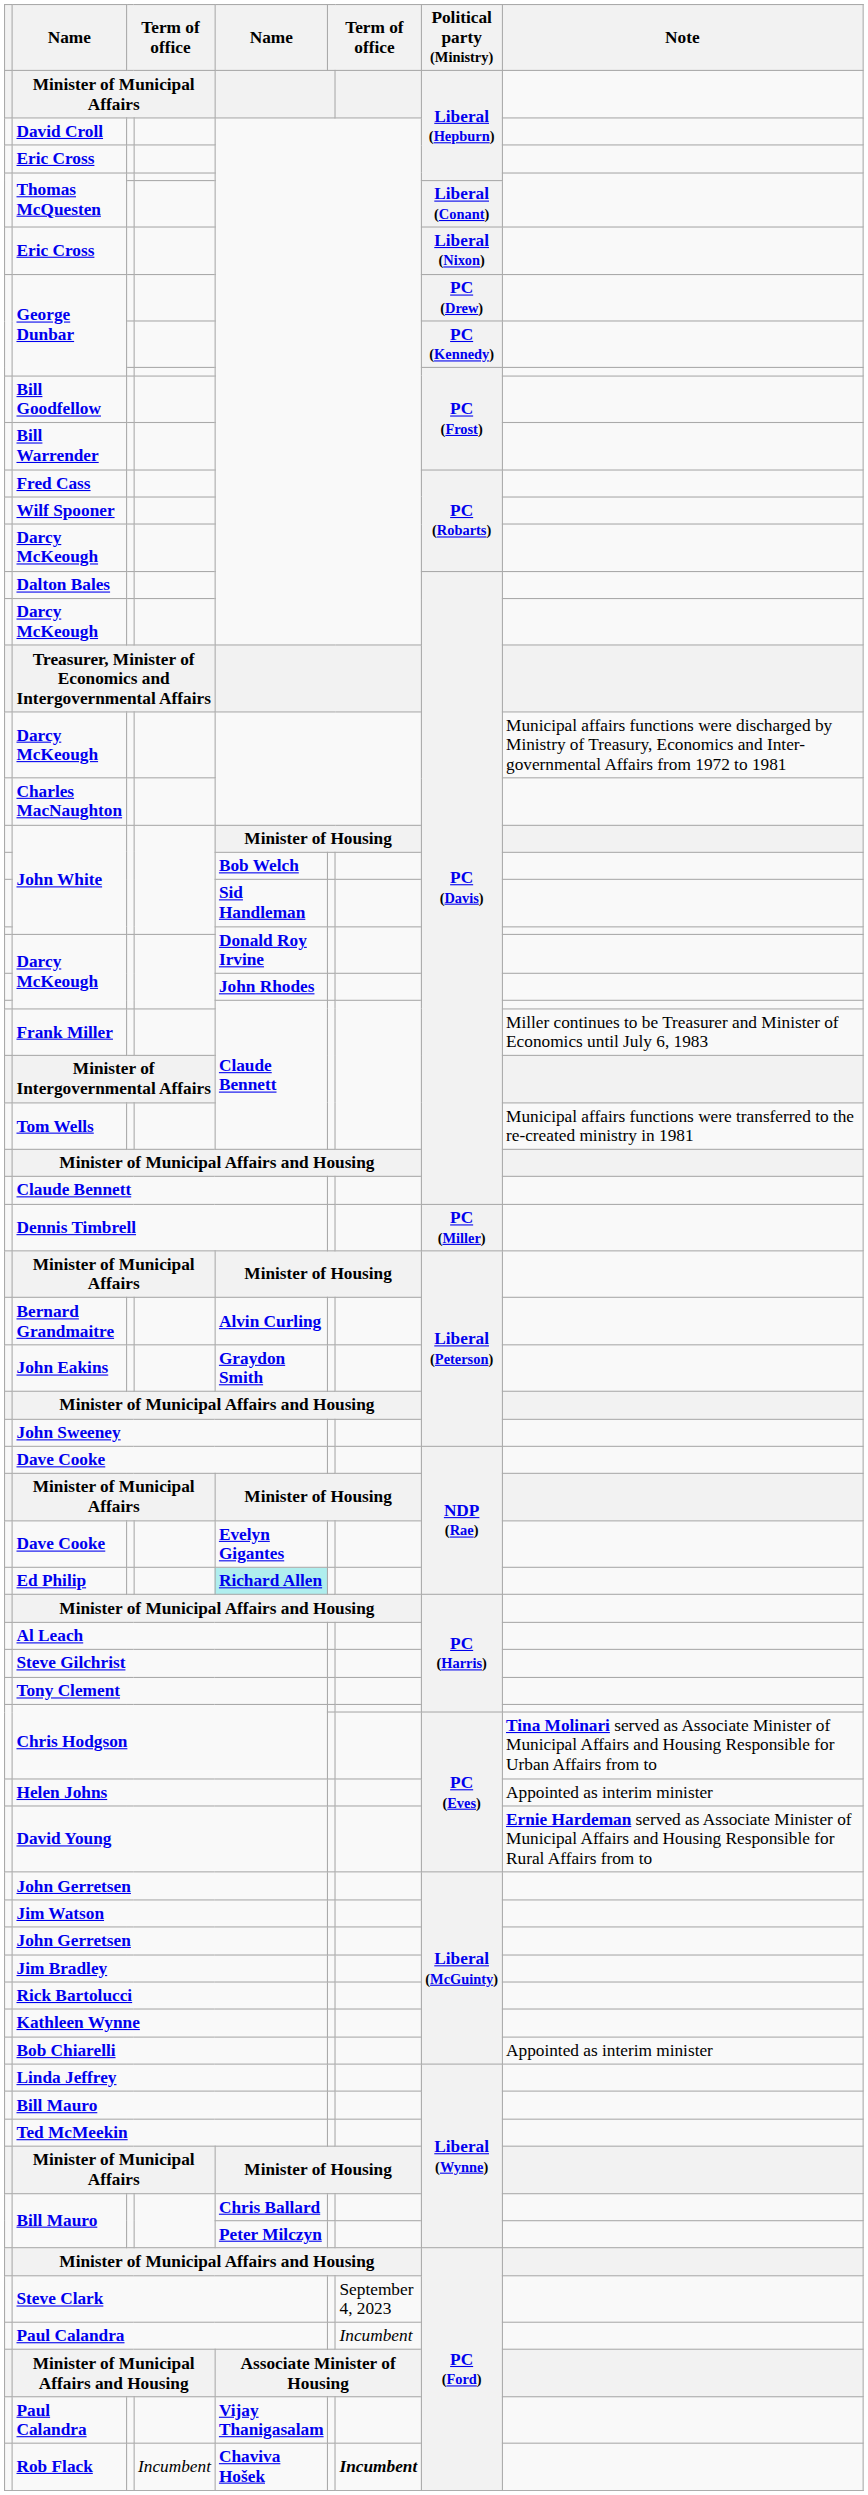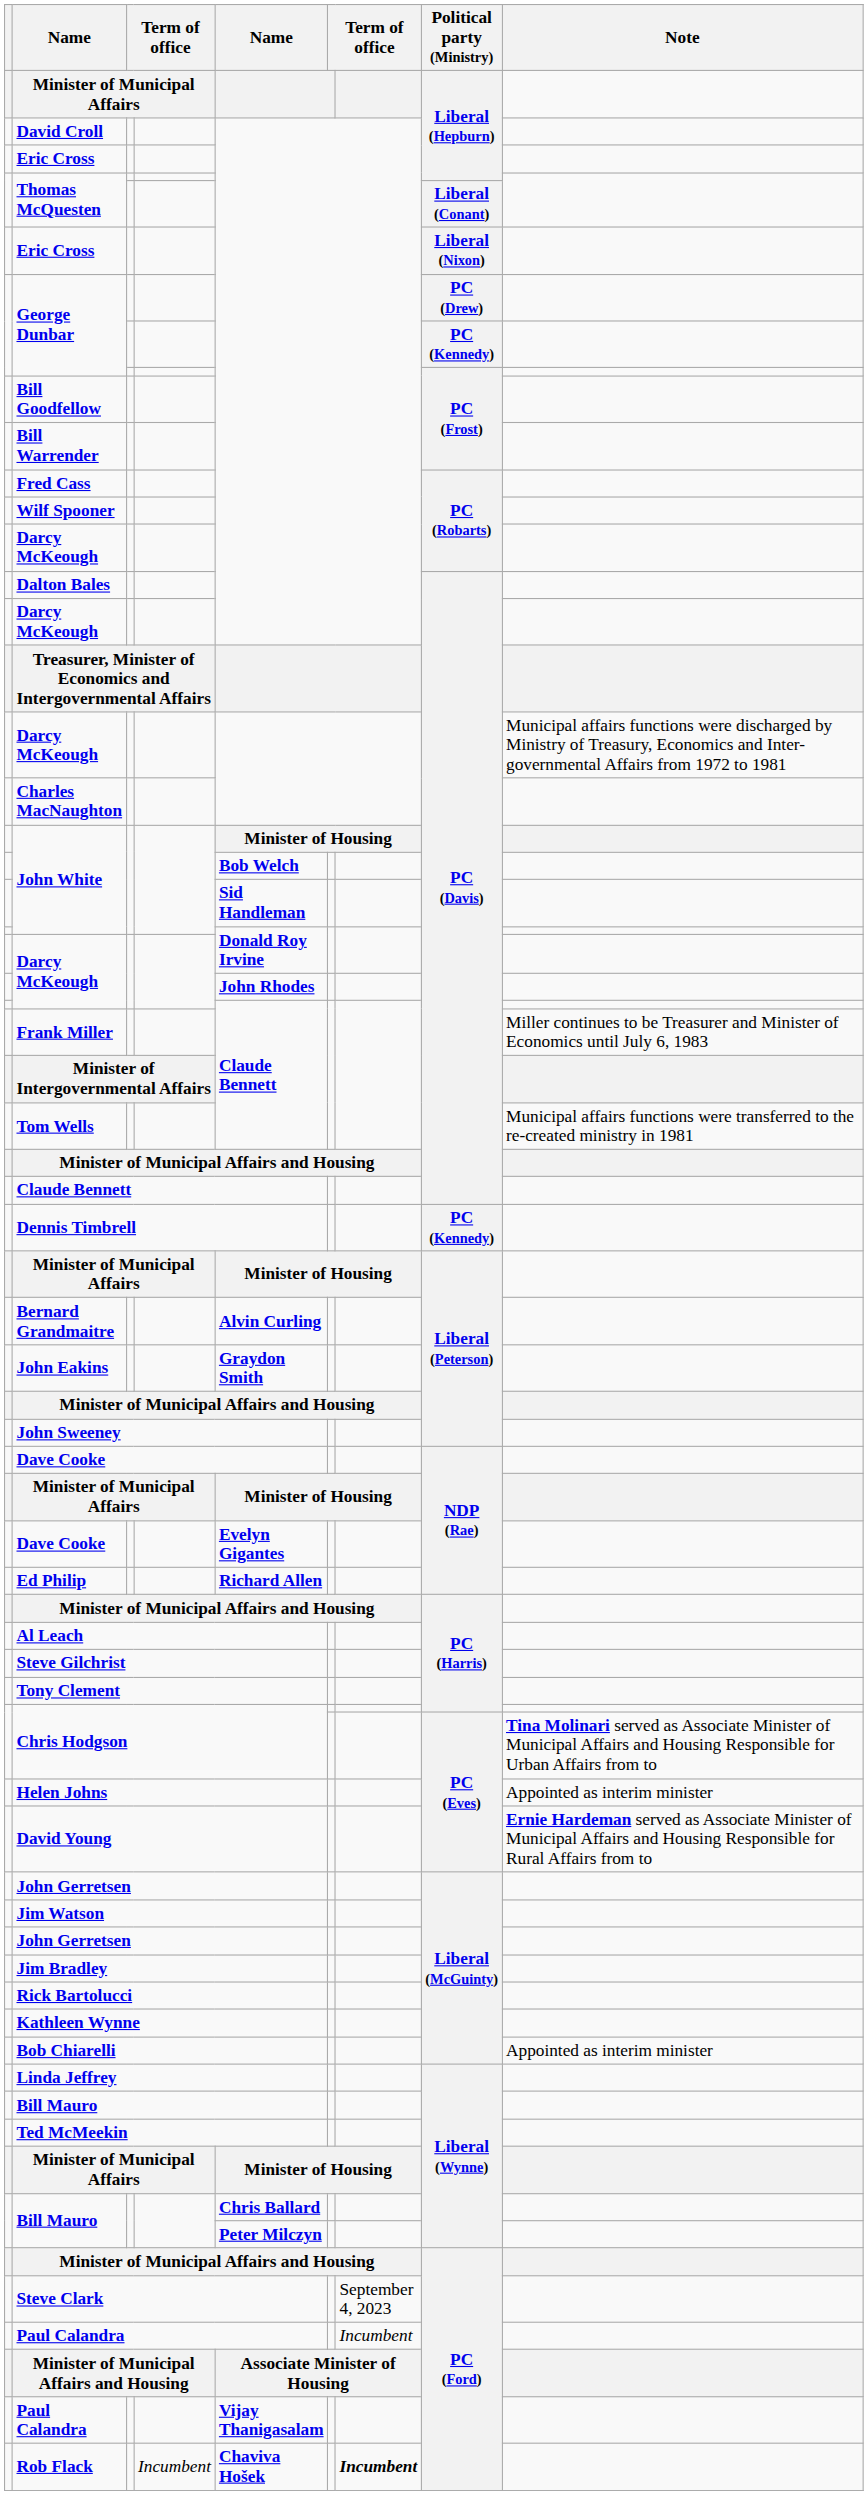(462, 1227) PC (Miller) -> (462, 1227) PC (Kennedy)
(271, 1580) paleturquoise background -> (271, 1580) no background
